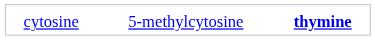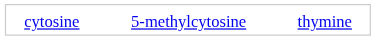(323, 22) bold -> (325, 22) normal
